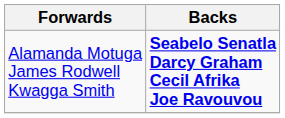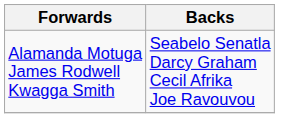(213, 71) bold -> (210, 71) normal
